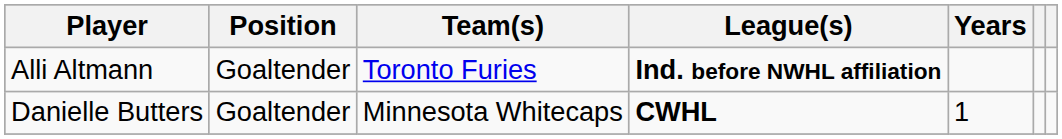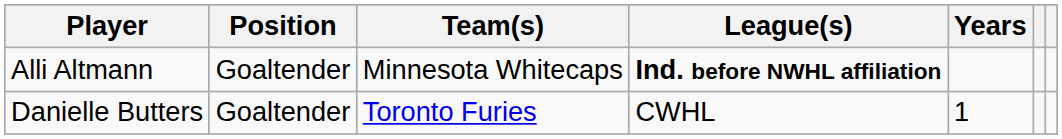(450, 69) Toronto Furies -> (493, 69) Minnesota Whitecaps
(493, 112) Minnesota Whitecaps -> (450, 112) Toronto Furies
(676, 112) bold -> (675, 112) normal
